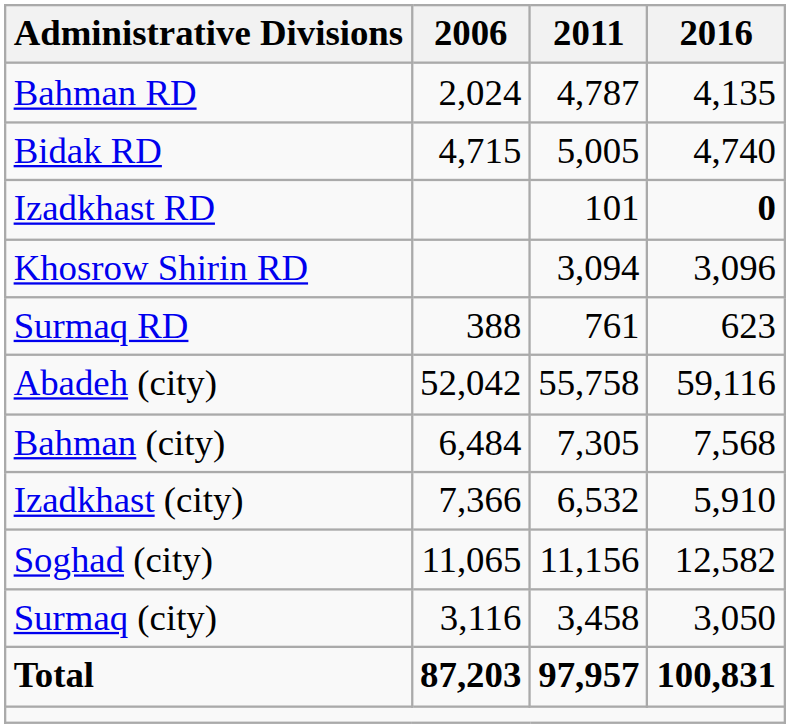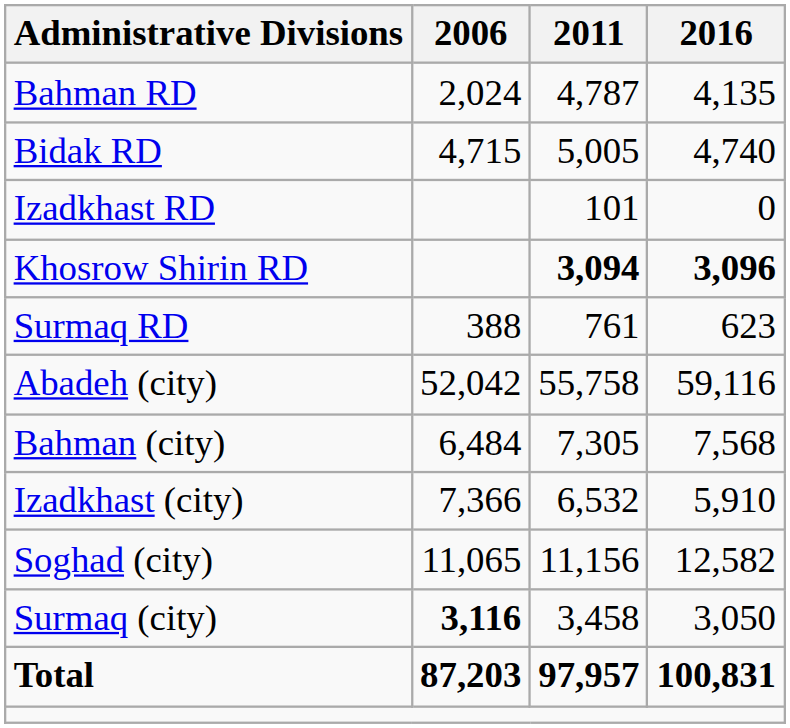(767, 208) bold -> (767, 208) normal
(598, 267) normal -> (598, 267) bold
(735, 267) normal -> (735, 267) bold
(481, 617) normal -> (481, 617) bold
